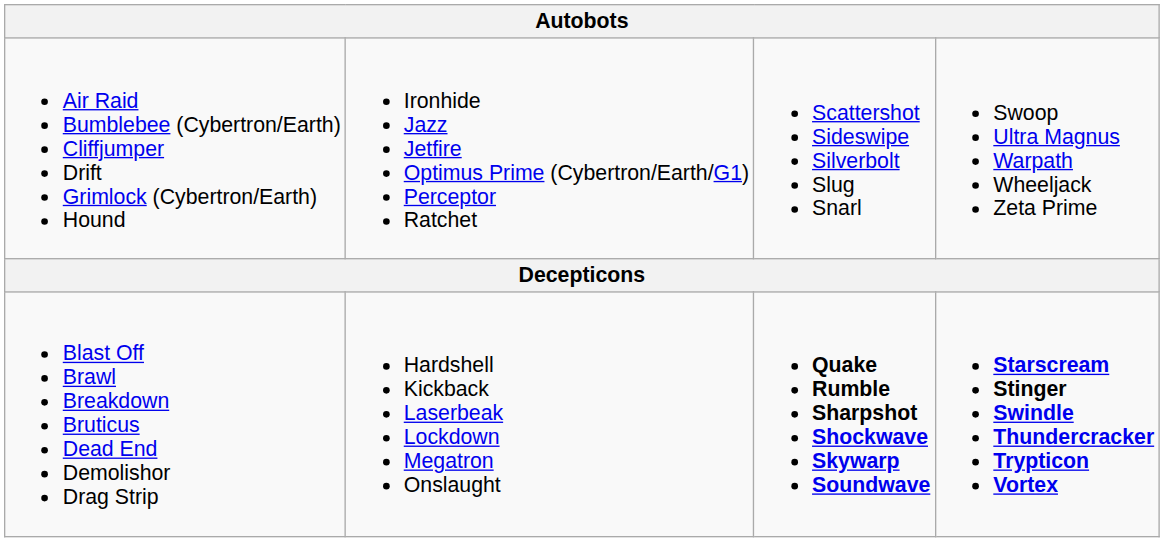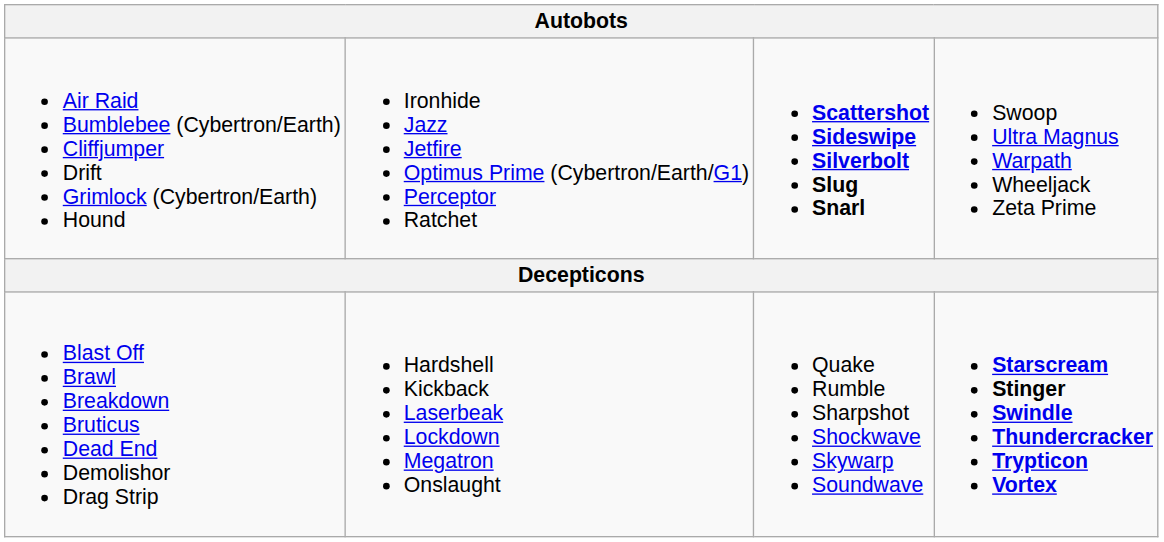(845, 160) normal -> (844, 160) bold
(845, 426) bold -> (844, 426) normal
